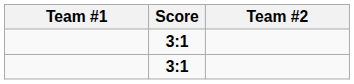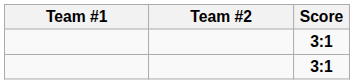columns swapped: (177, 16) <-> (277, 16)
